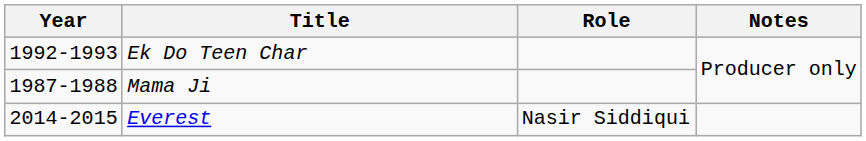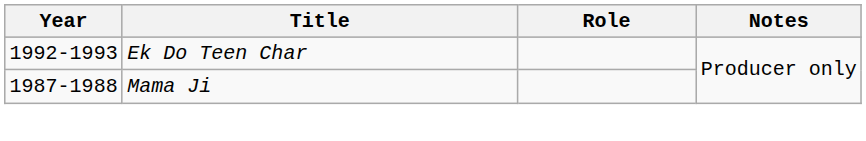- row: (169, 119)
